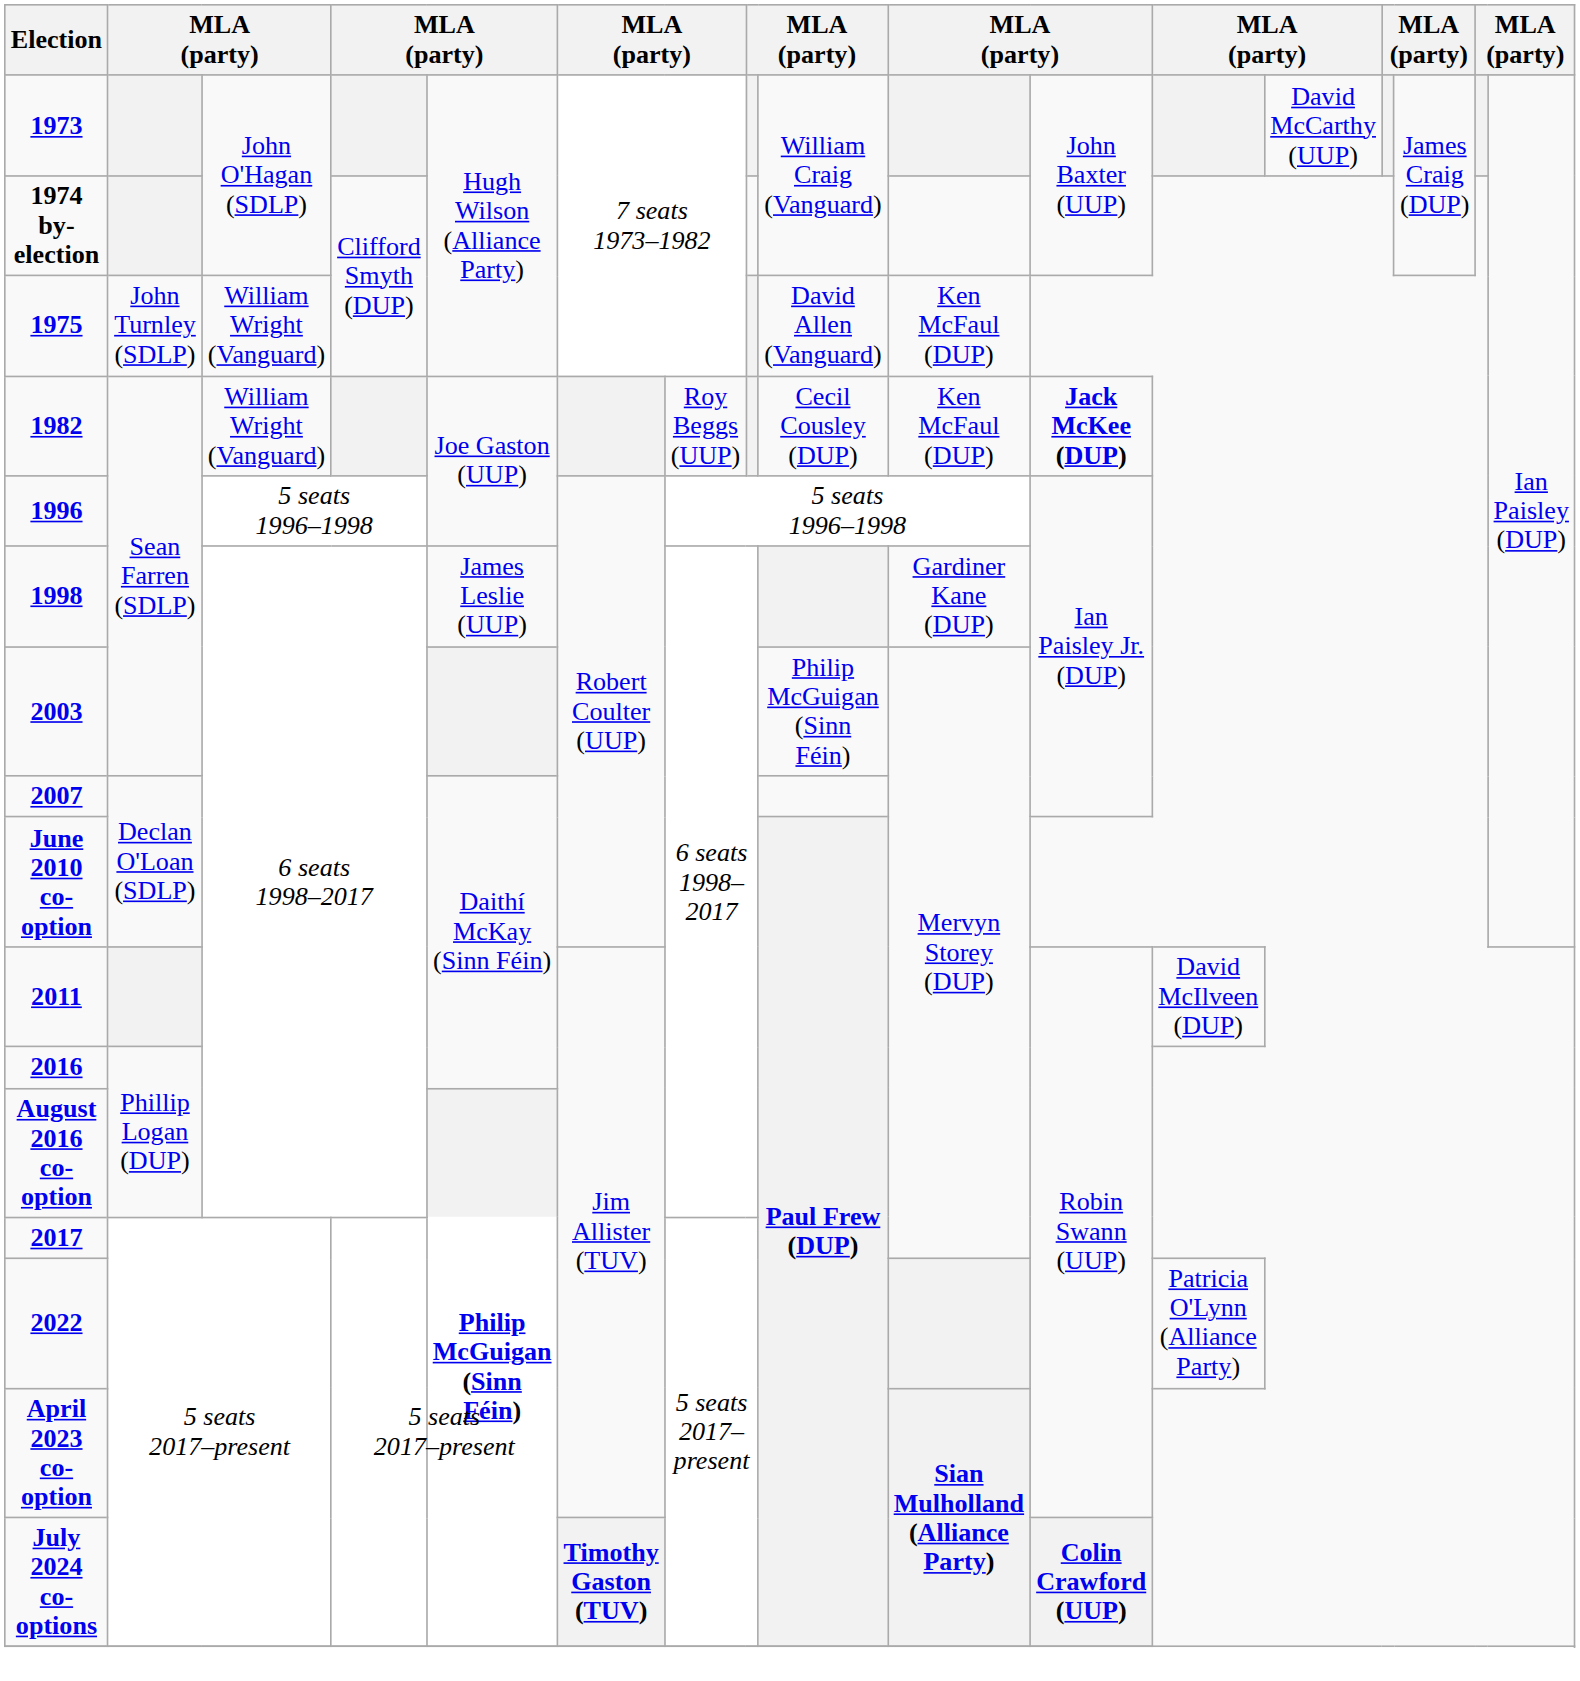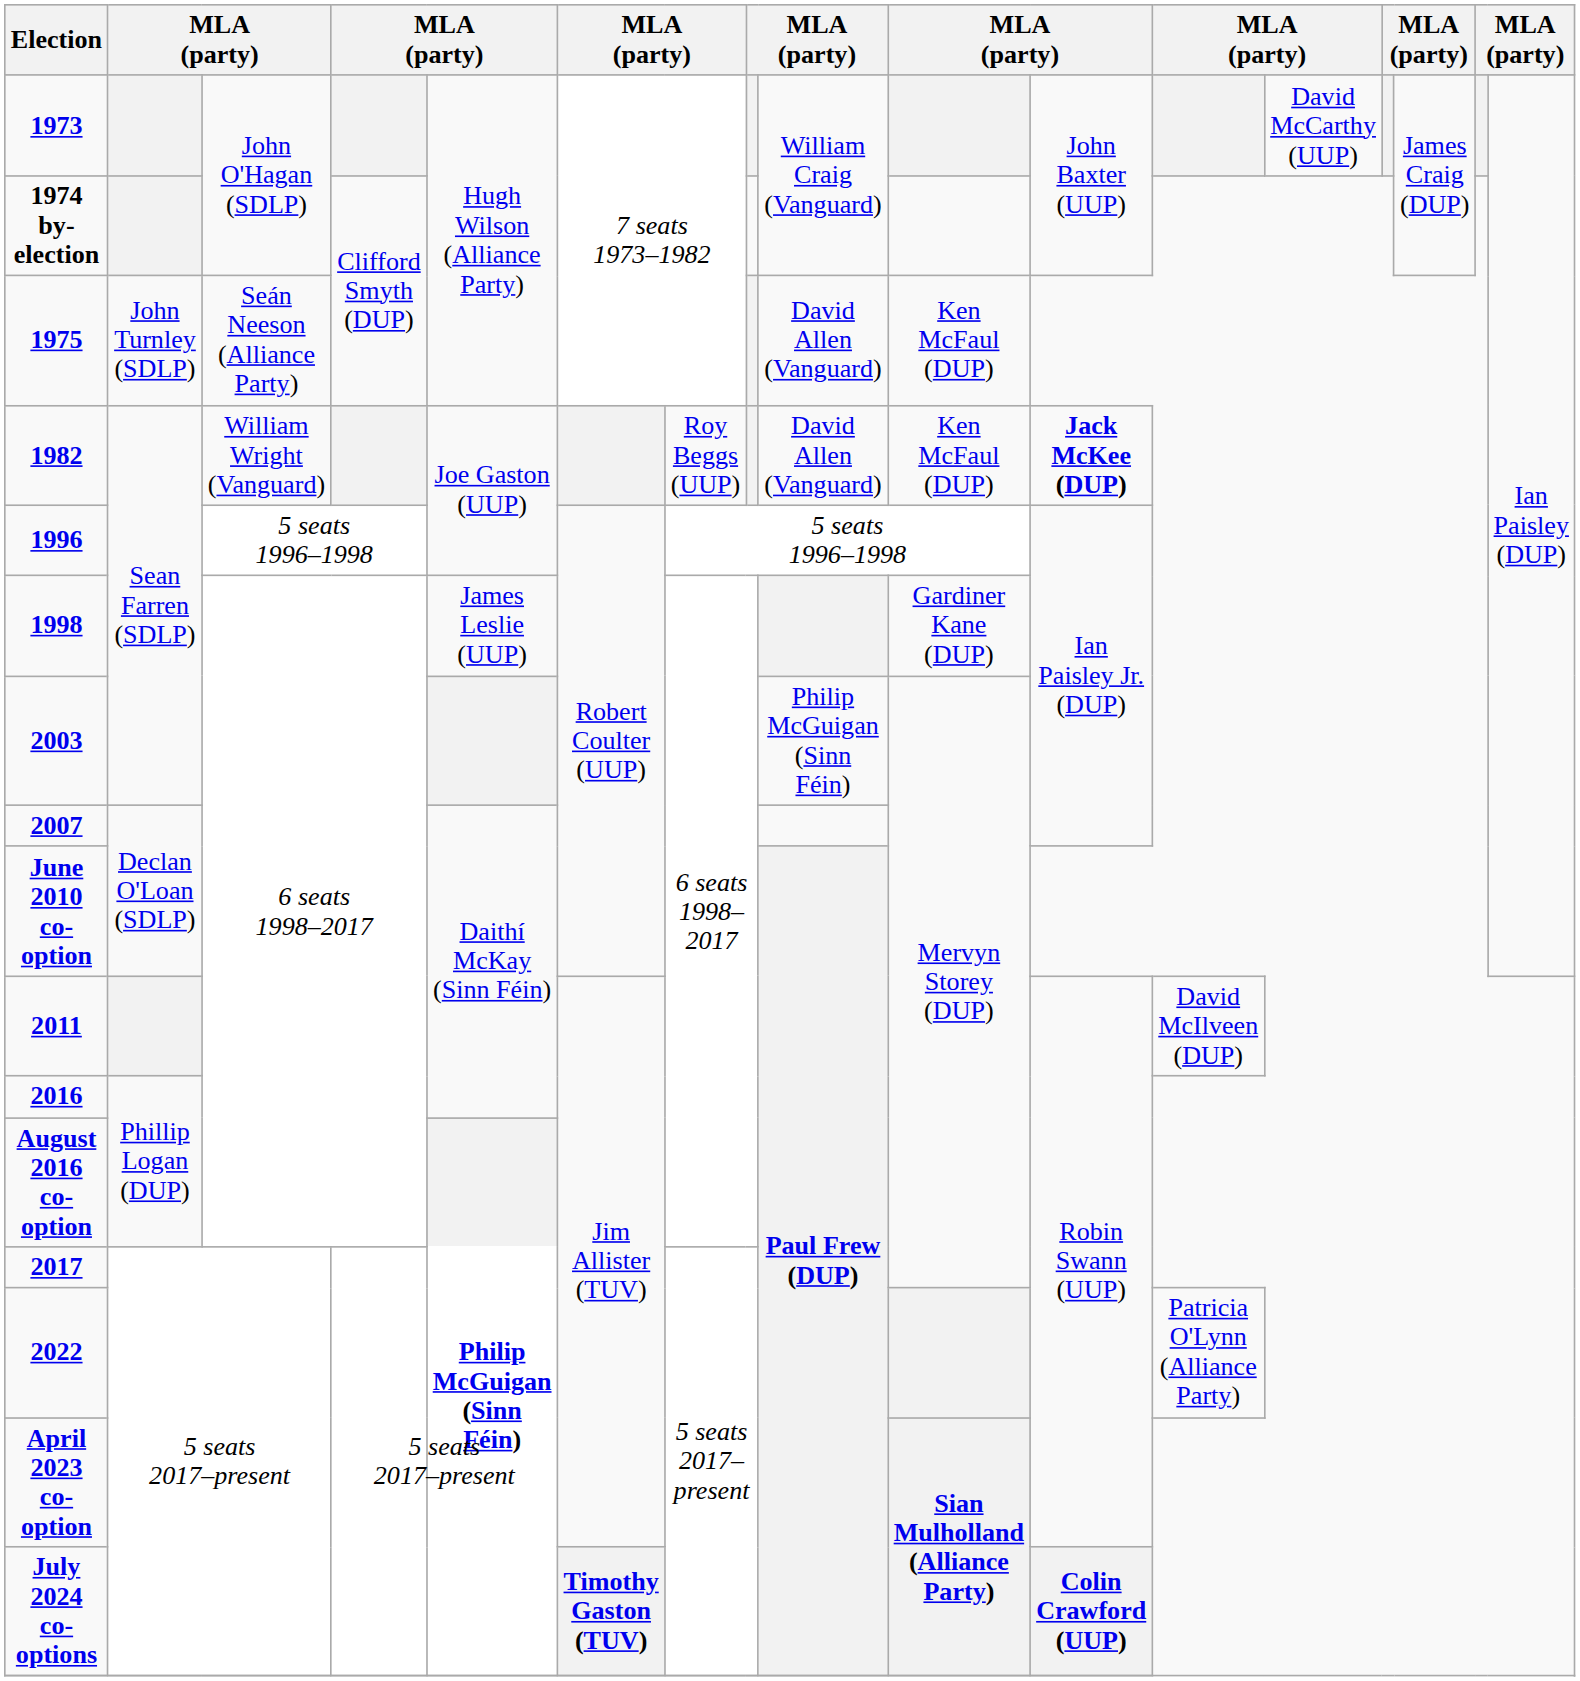(266, 325) William Wright (Vanguard) -> (266, 339) Seán Neeson (Alliance Party)
(823, 425) Cecil Cousley (DUP) -> (823, 454) David Allen (Vanguard)
